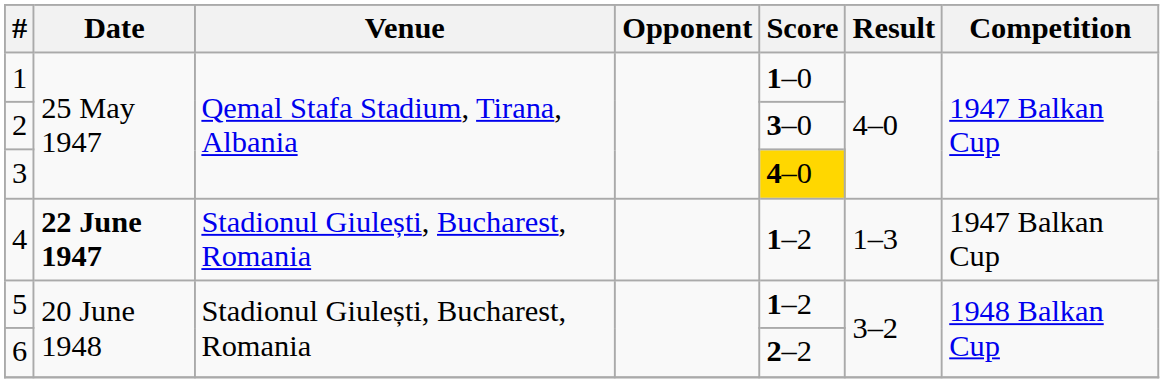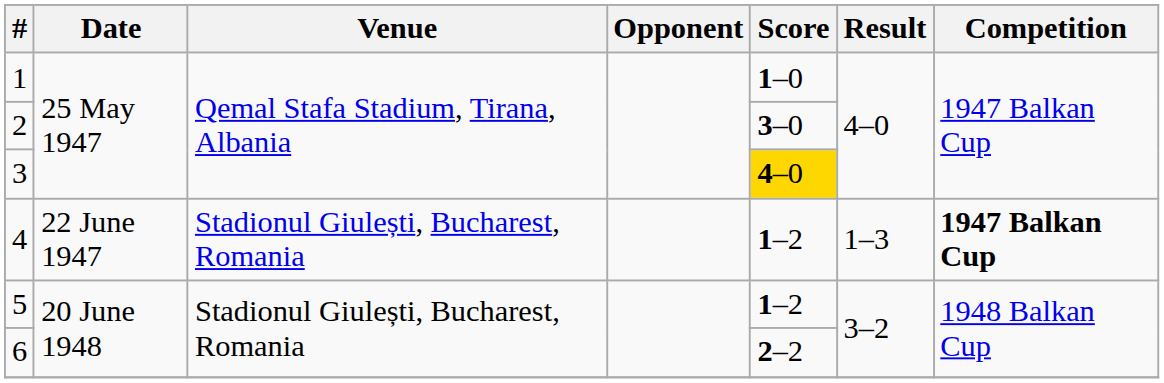(91, 238) bold -> (88, 238) normal
(1026, 238) normal -> (1021, 238) bold
